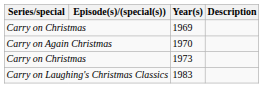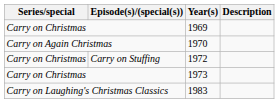+ row: (198, 59)
